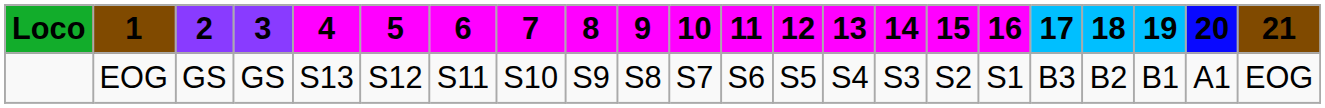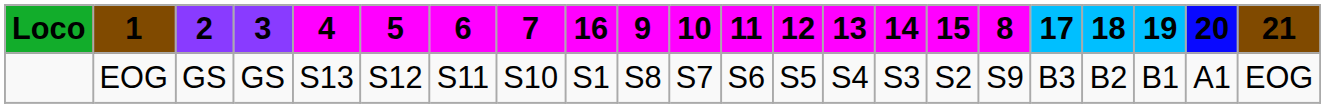columns swapped: (591, 28) <-> (1005, 28)
